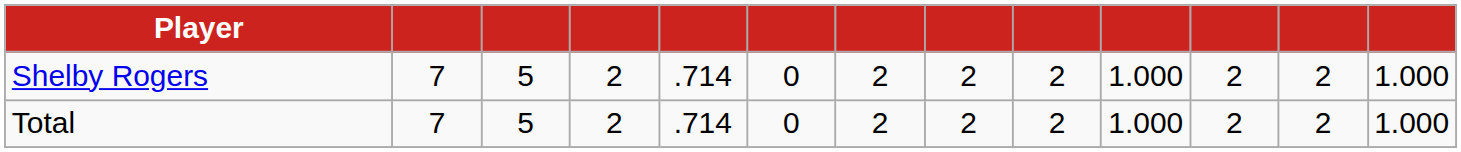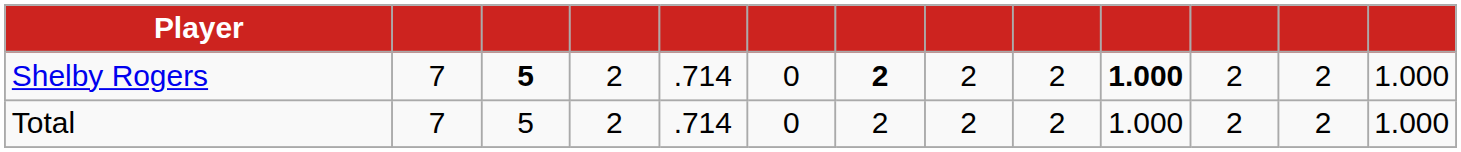(526, 75) normal -> (526, 75) bold
(880, 75) normal -> (880, 75) bold
(1146, 75) normal -> (1146, 75) bold
